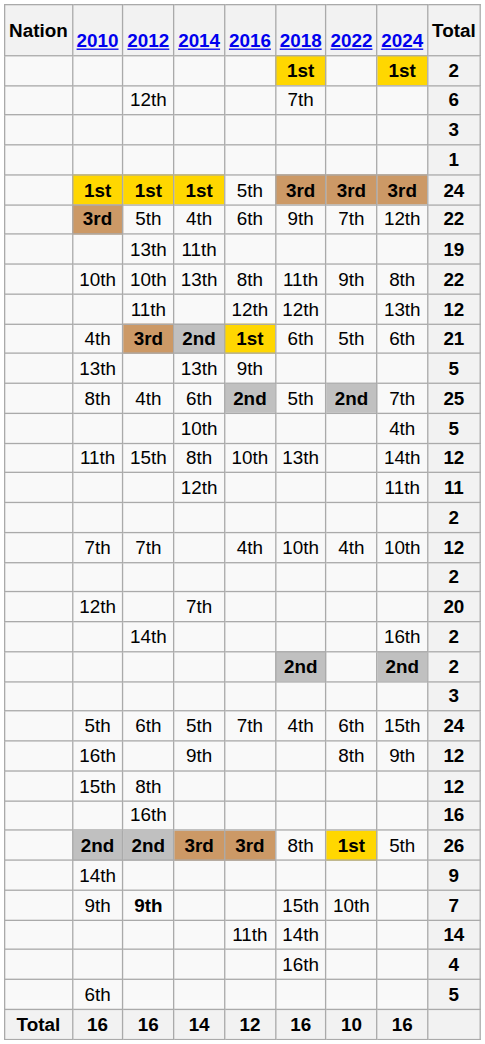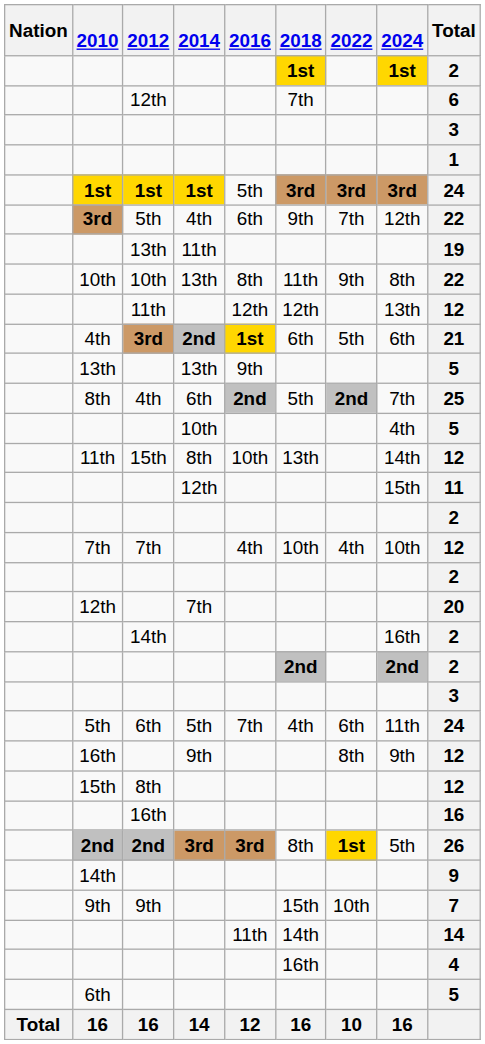(402, 488) 11th -> (402, 488) 15th
(402, 726) 15th -> (402, 726) 11th
(148, 905) bold -> (148, 905) normal
